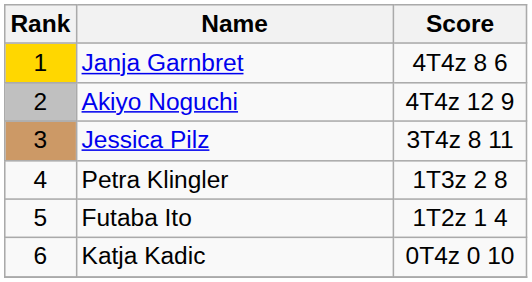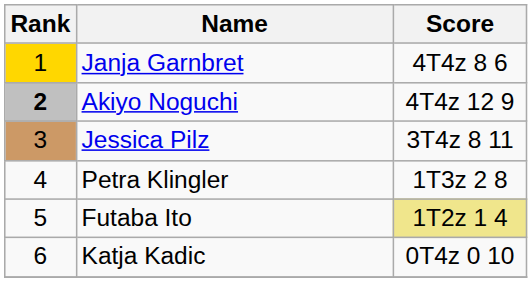(40, 101) normal -> (40, 101) bold
(460, 218) no background -> (460, 218) khaki background
